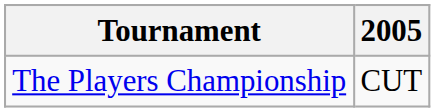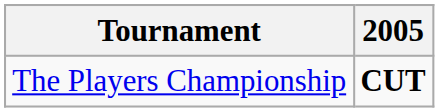(391, 81) normal -> (393, 81) bold
